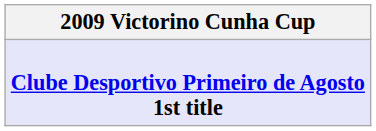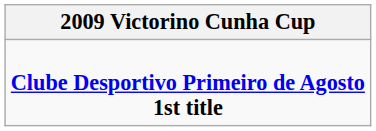(188, 94) lavender background -> (188, 94) no background
